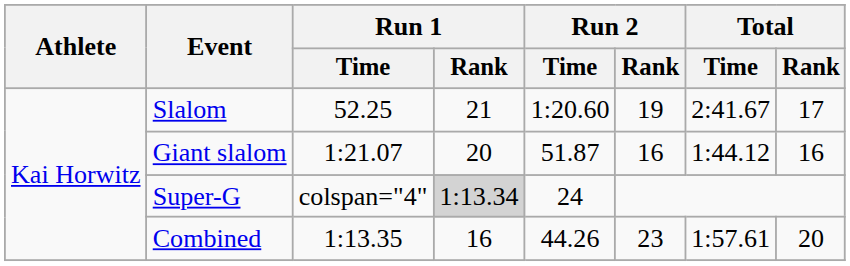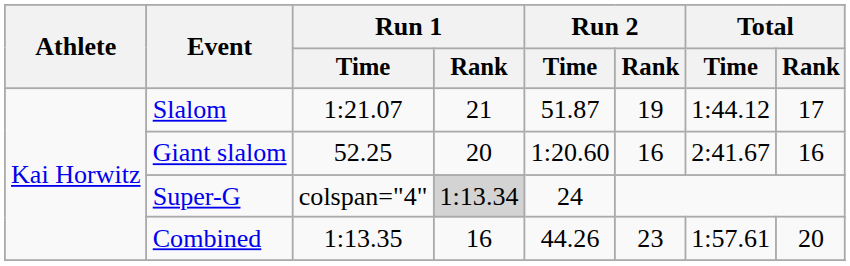(363, 110) 52.25 -> (363, 110) 1:21.07
(570, 110) 1:20.60 -> (570, 110) 51.87
(731, 110) 2:41.67 -> (731, 110) 1:44.12
(363, 153) 1:21.07 -> (363, 153) 52.25
(570, 153) 51.87 -> (570, 153) 1:20.60
(731, 153) 1:44.12 -> (731, 153) 2:41.67
